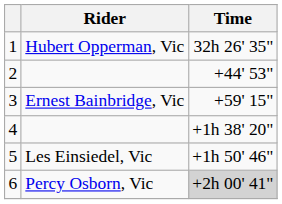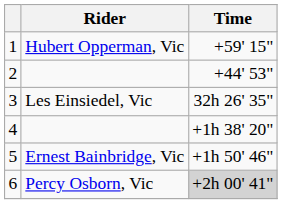(233, 45) 32h 26' 35" -> (244, 45) +59' 15"
(105, 101) Ernest Bainbridge, Vic -> (89, 101) Les Einsiedel, Vic
(244, 101) +59' 15" -> (233, 101) 32h 26' 35"
(89, 156) Les Einsiedel, Vic -> (105, 156) Ernest Bainbridge, Vic
